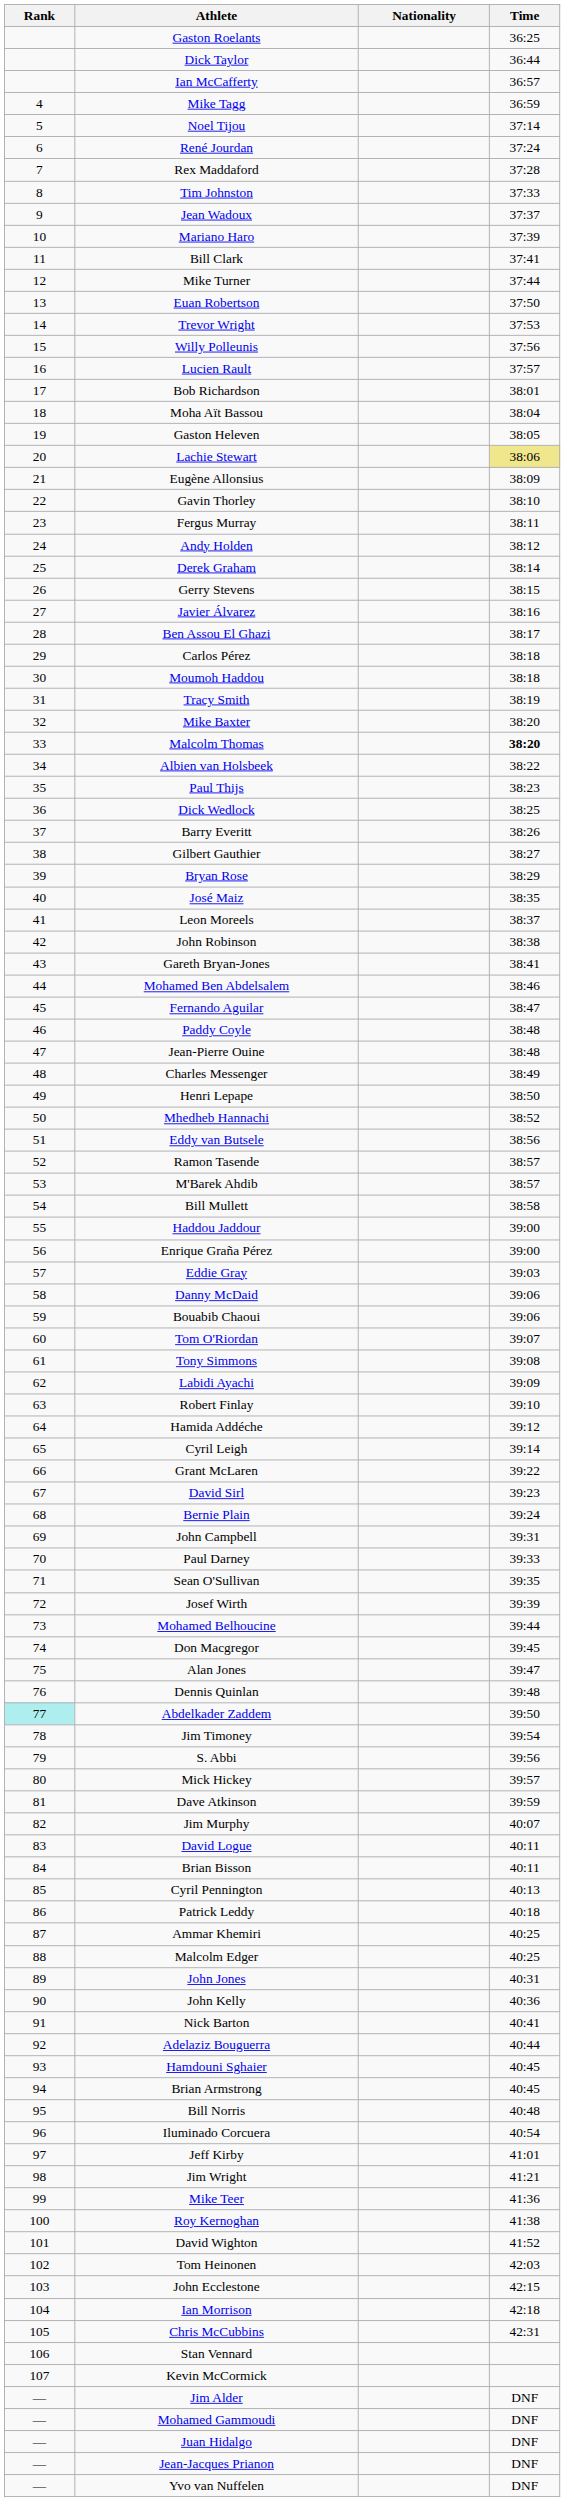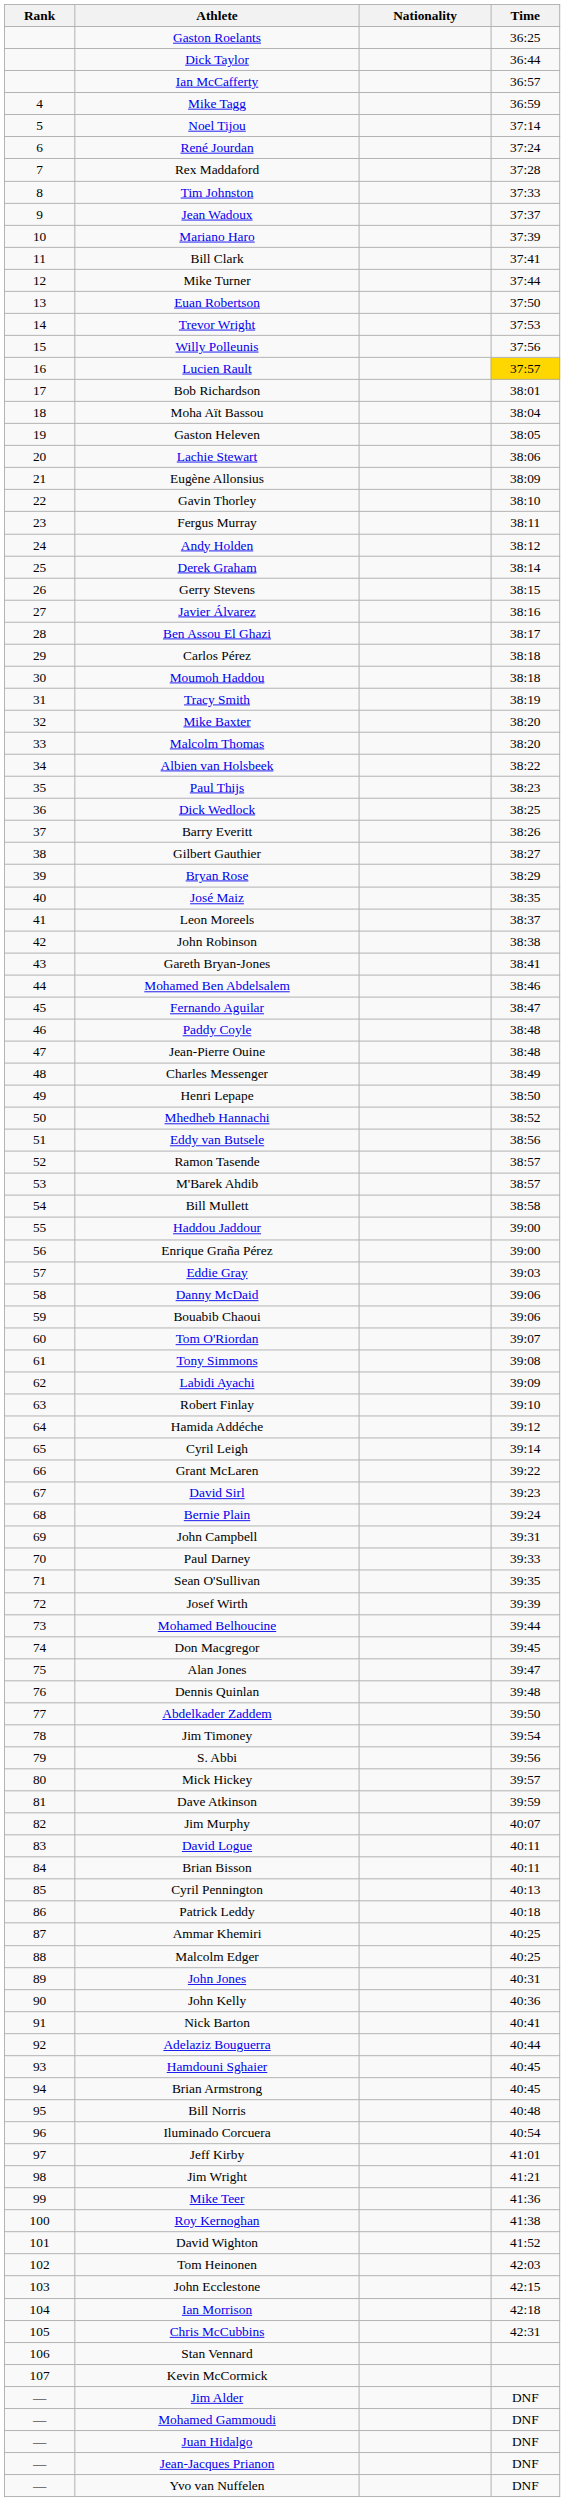(525, 368) no background -> (525, 368) gold background
(525, 456) khaki background -> (525, 456) no background
(525, 743) bold -> (525, 743) normal
(39, 1713) paleturquoise background -> (40, 1713) no background
